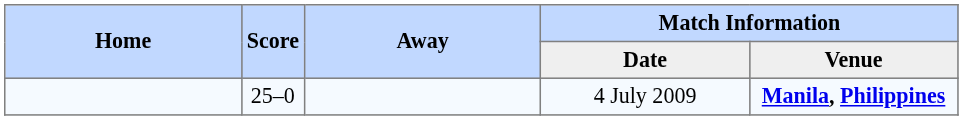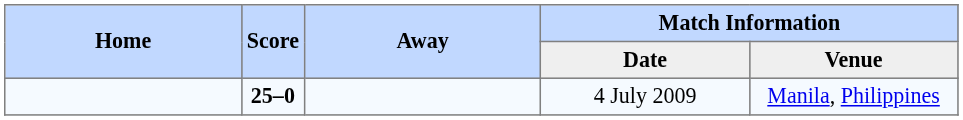(273, 96) normal -> (273, 96) bold
(854, 96) bold -> (854, 96) normal
